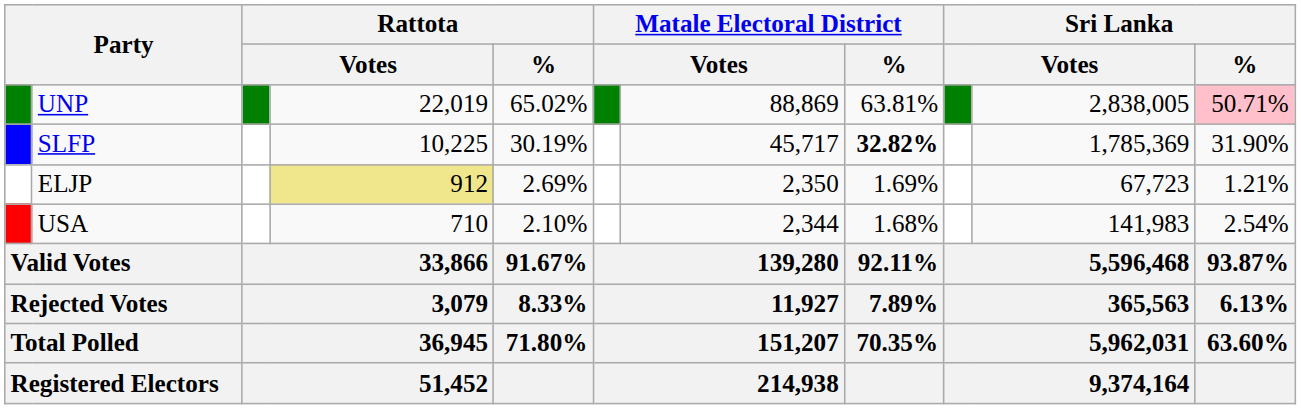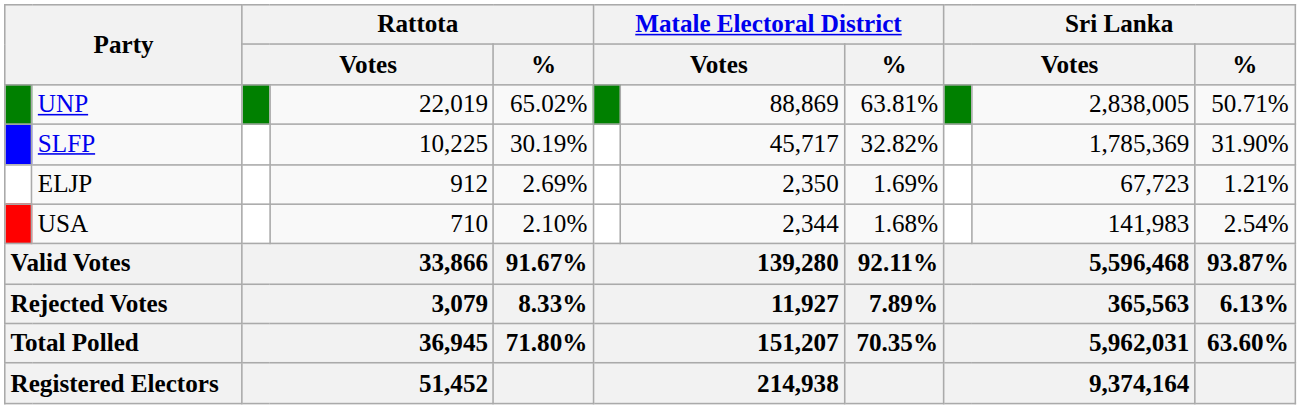(1250, 104) pink background -> (1250, 104) no background
(897, 143) bold -> (899, 143) normal
(469, 183) khaki background -> (469, 183) no background
